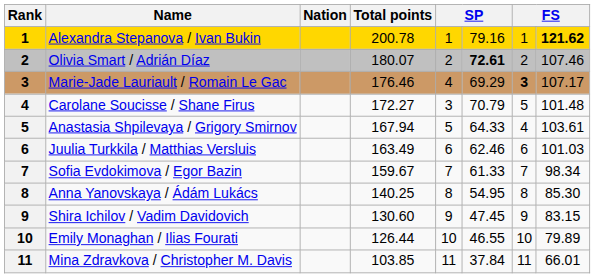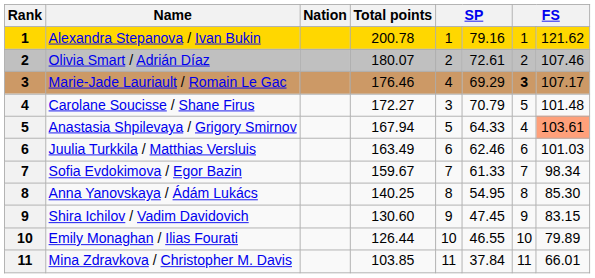(563, 37) bold -> (563, 37) normal
(487, 60) bold -> (487, 60) normal
(563, 127) no background -> (563, 127) lightsalmon background
